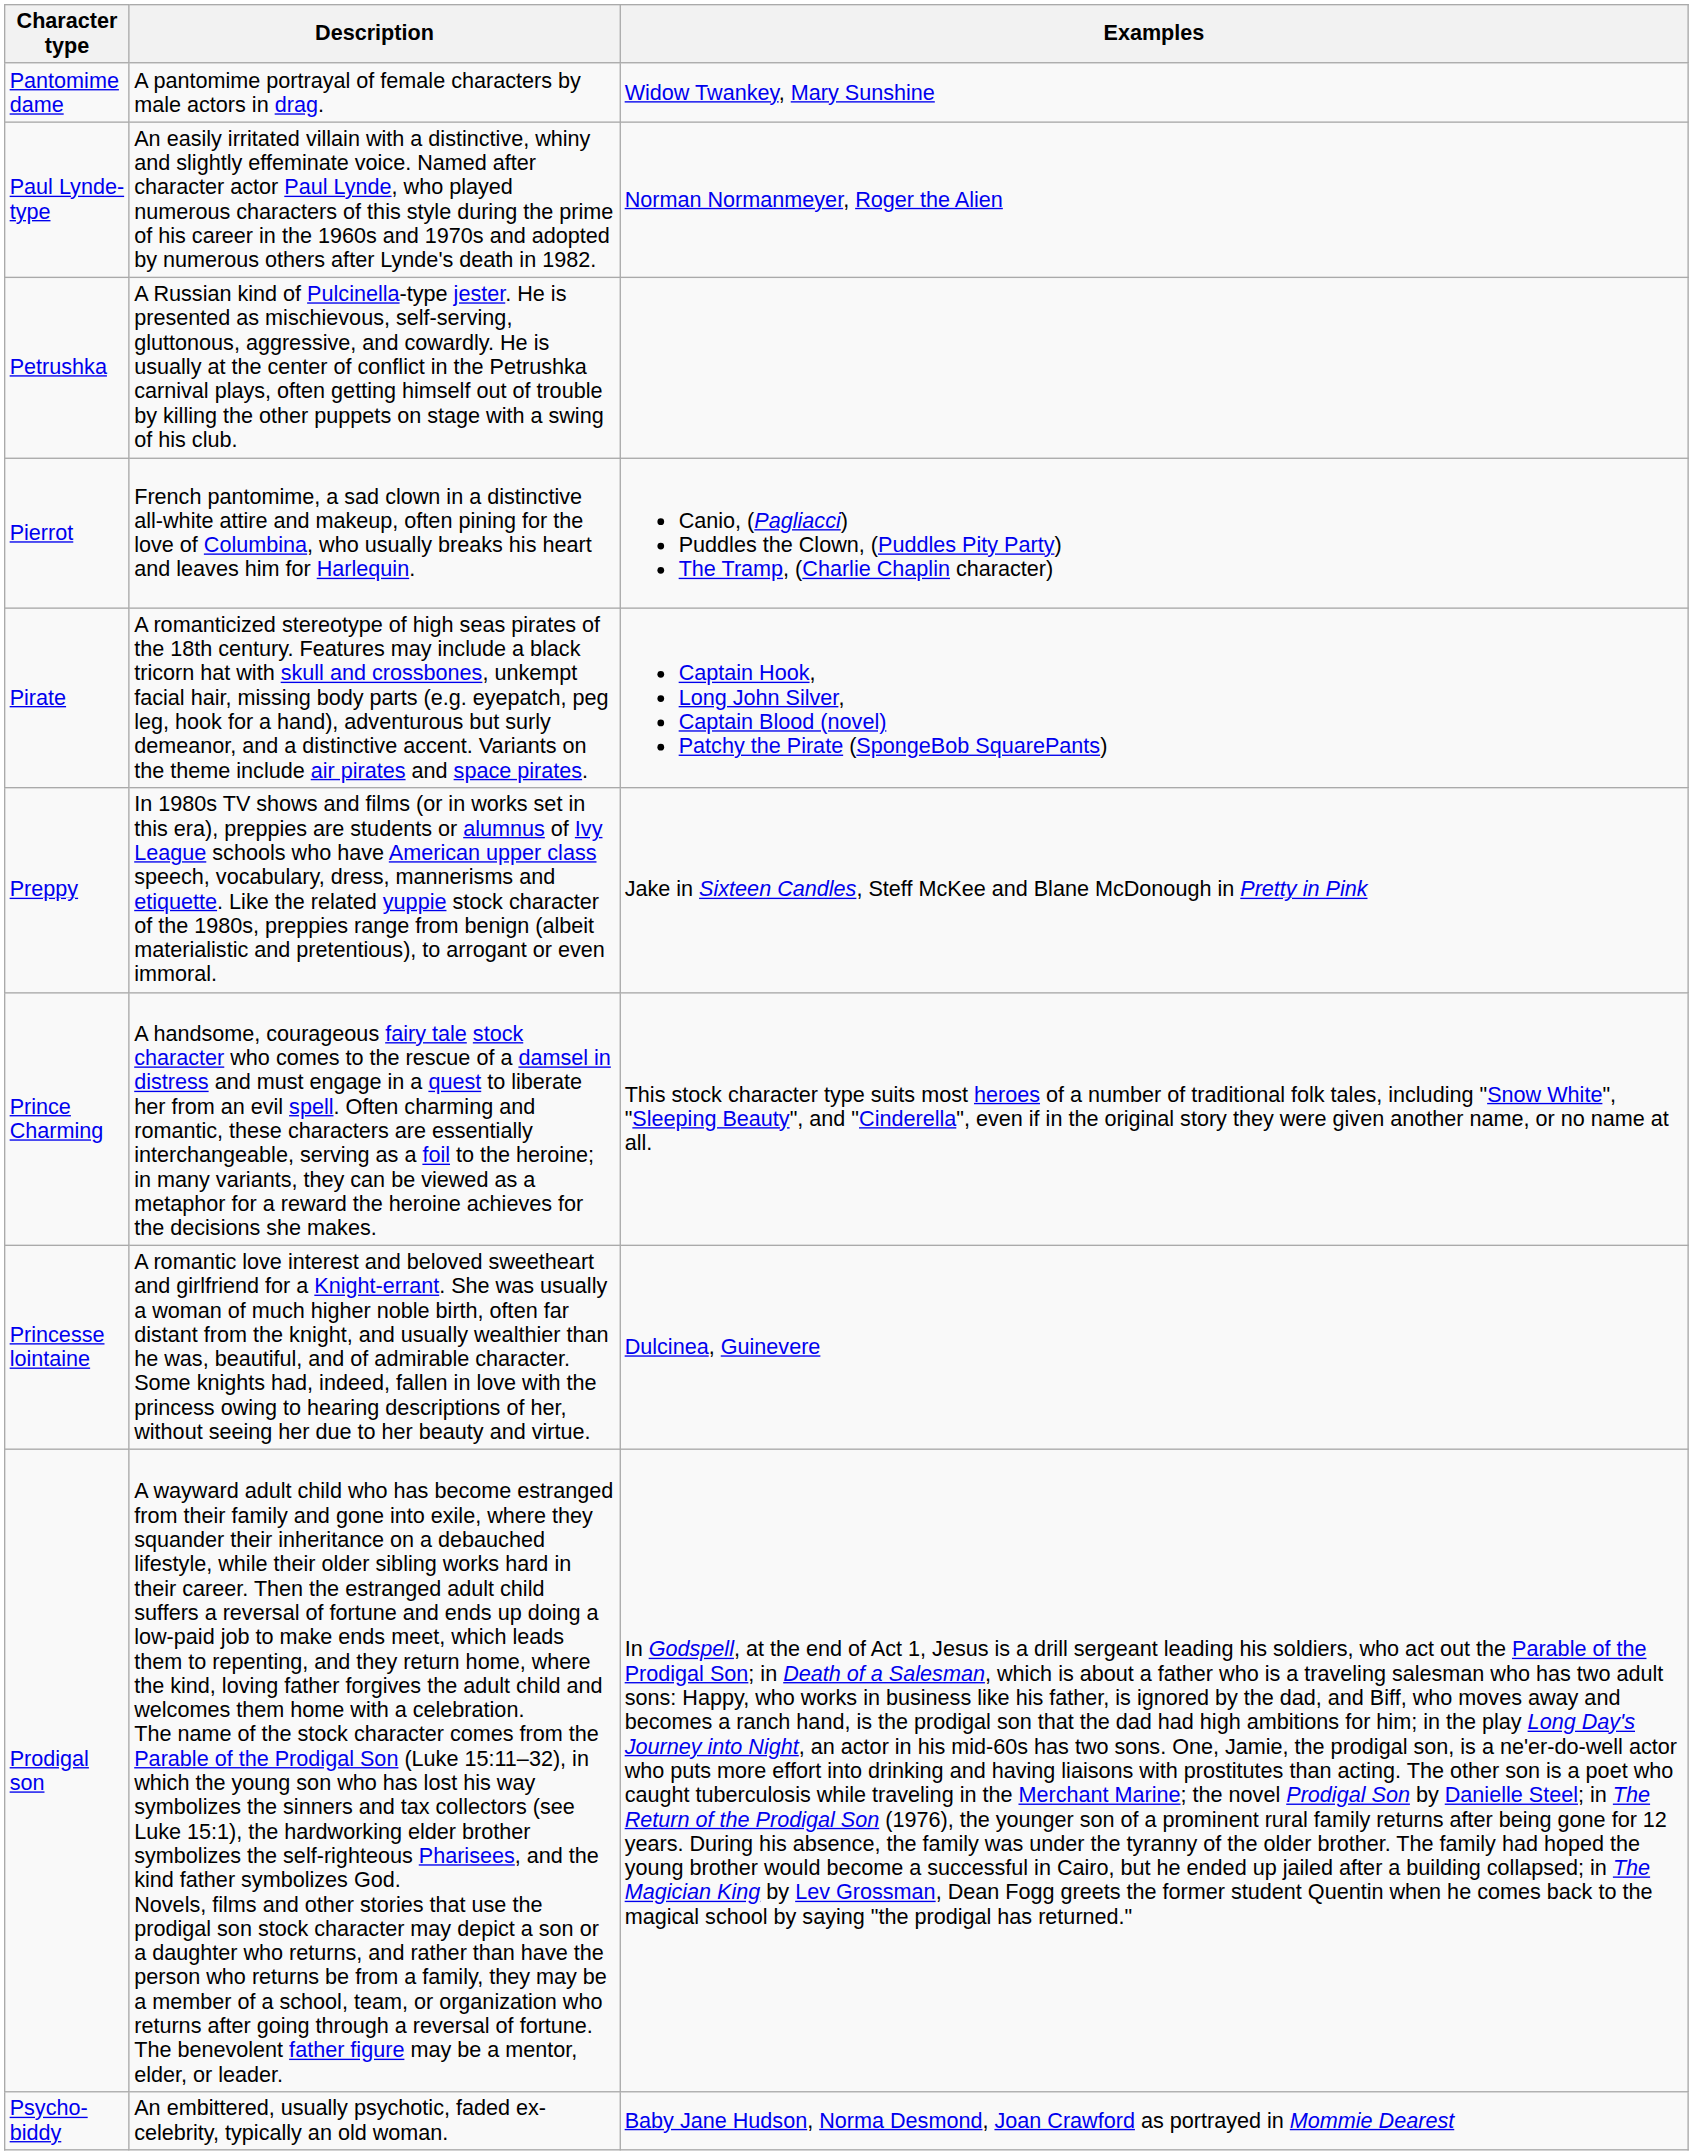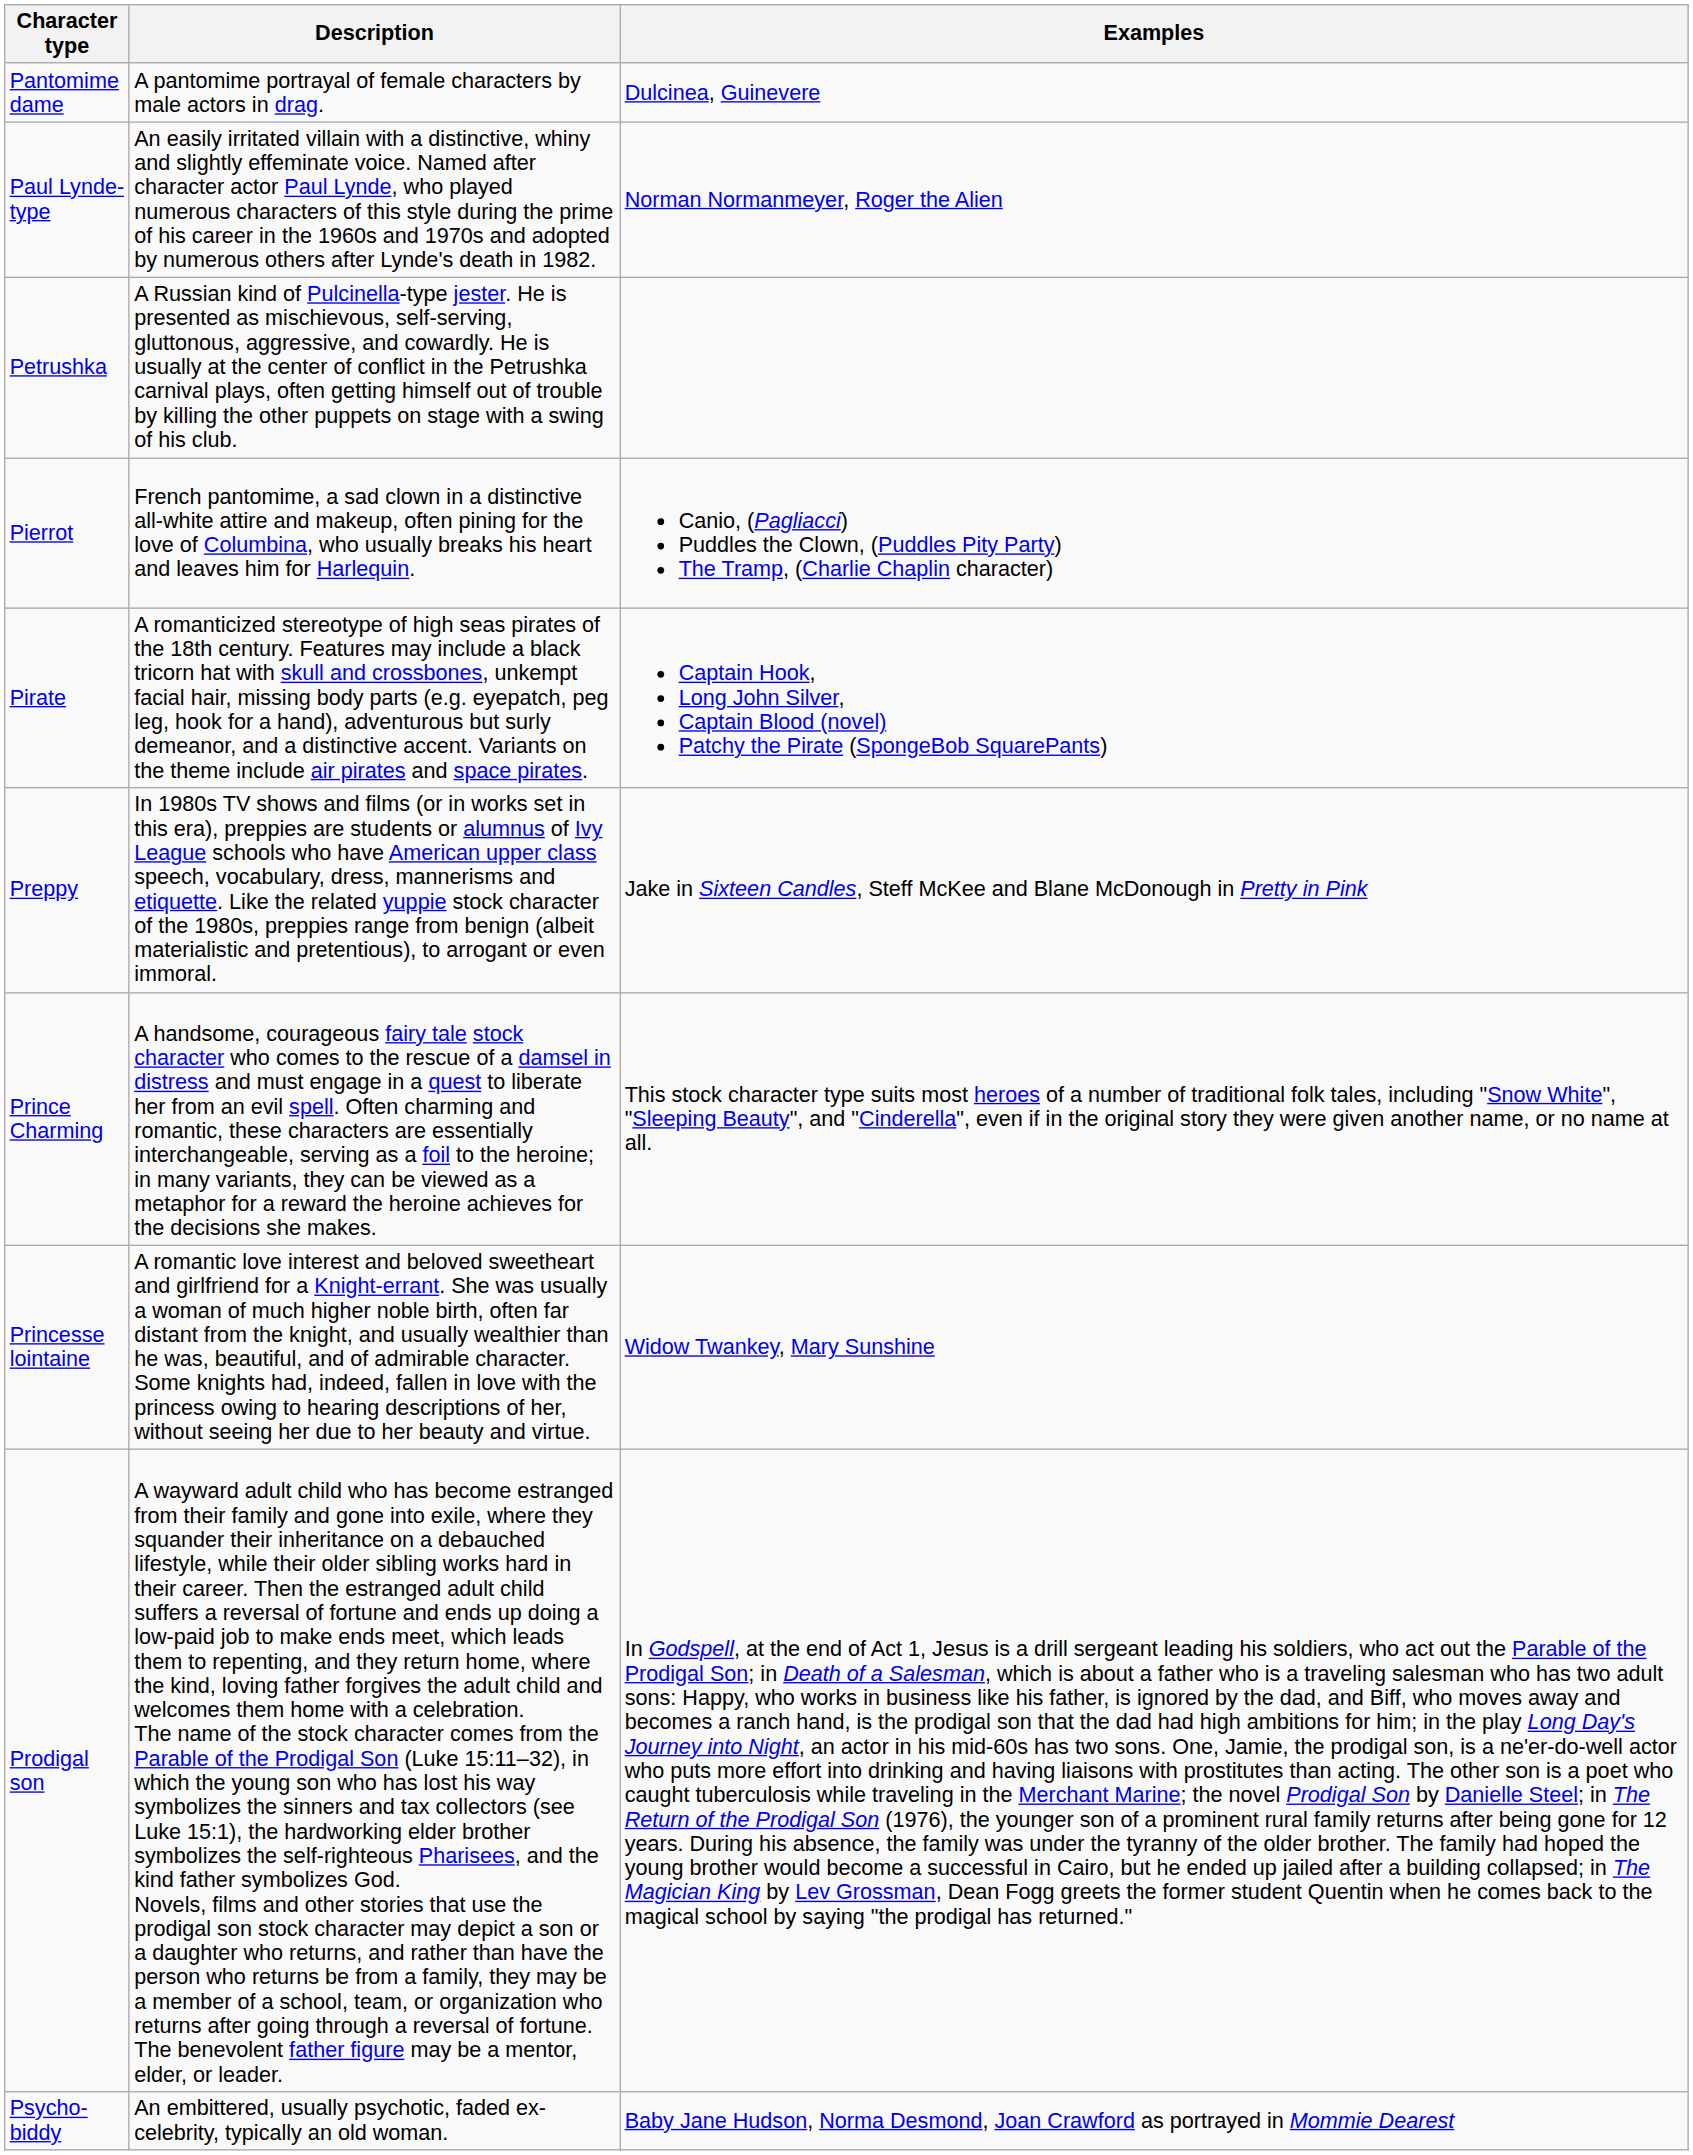(780, 92) Widow Twankey, Mary Sunshine -> (723, 92) Dulcinea, Guinevere
(723, 1347) Dulcinea, Guinevere -> (780, 1347) Widow Twankey, Mary Sunshine
